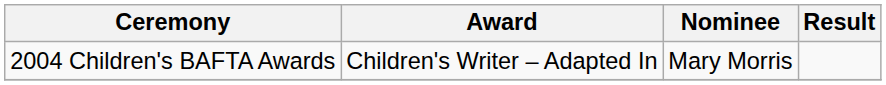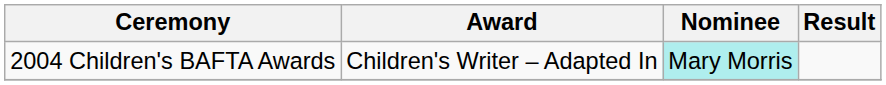(730, 60) no background -> (730, 60) paleturquoise background
